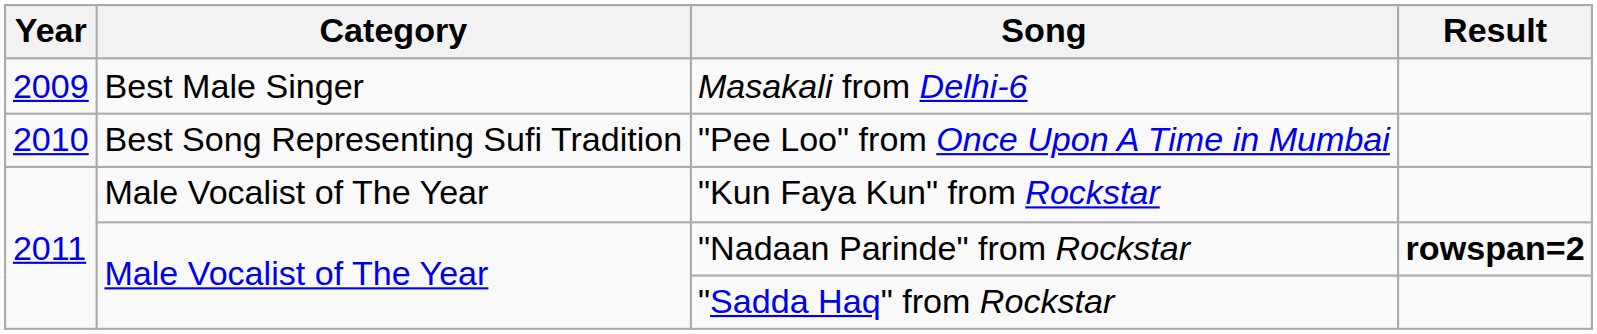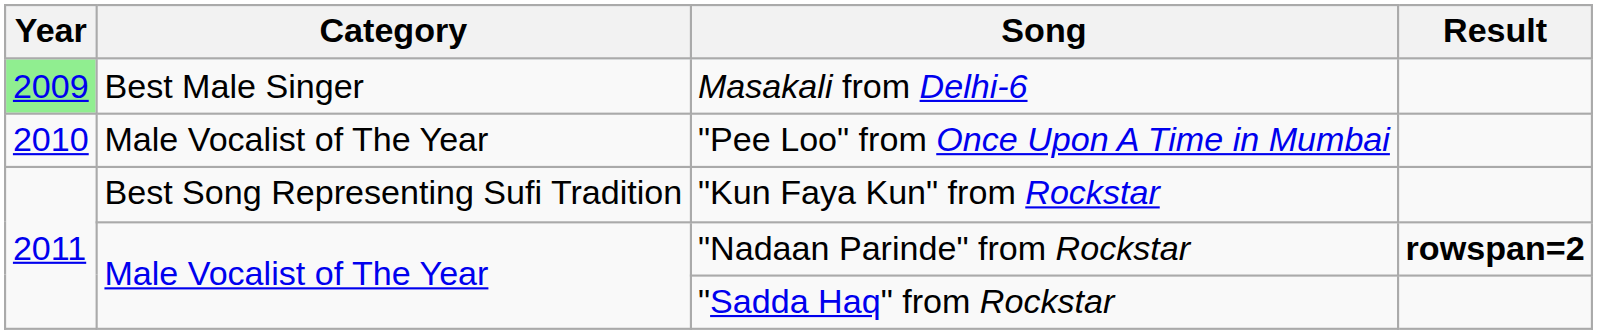(51, 85) no background -> (51, 85) lightgreen background
(393, 139) Best Song Representing Sufi Tradition -> (296, 139) Male Vocalist of The Year
(296, 193) Male Vocalist of The Year -> (393, 193) Best Song Representing Sufi Tradition
